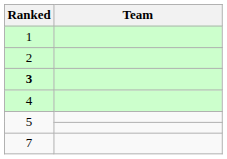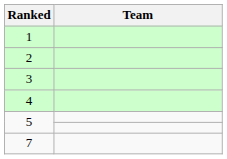(29, 79) bold -> (29, 79) normal
